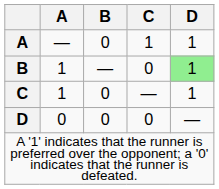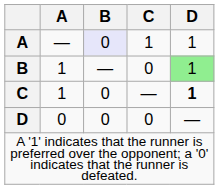(105, 42) no background -> (105, 42) lavender background
(192, 94) normal -> (192, 94) bold
